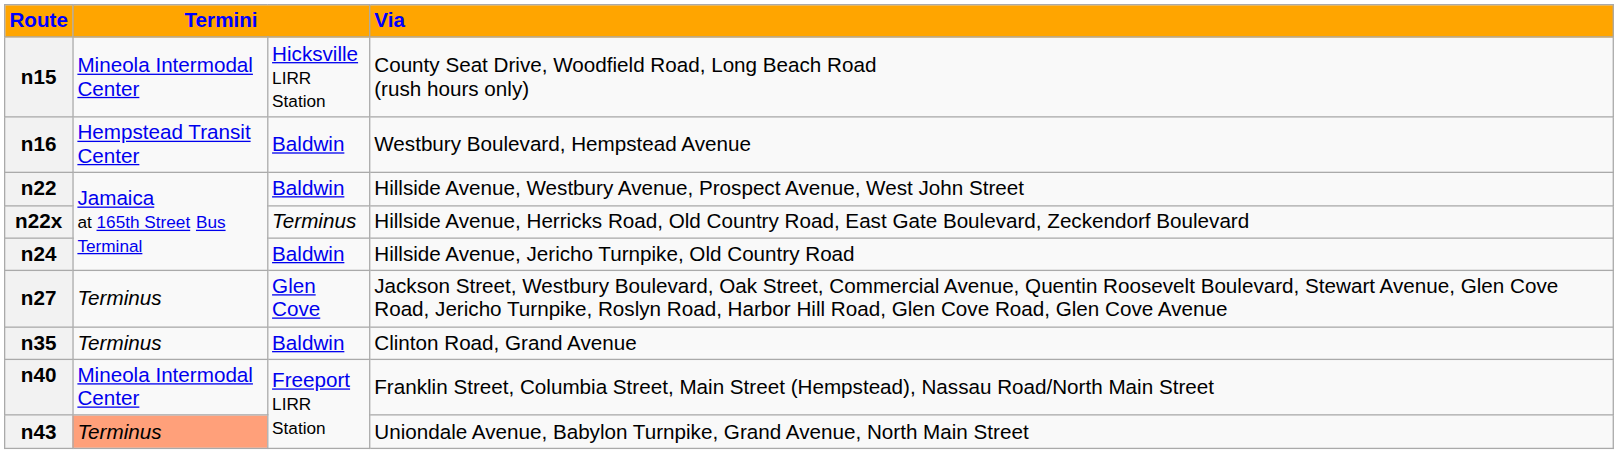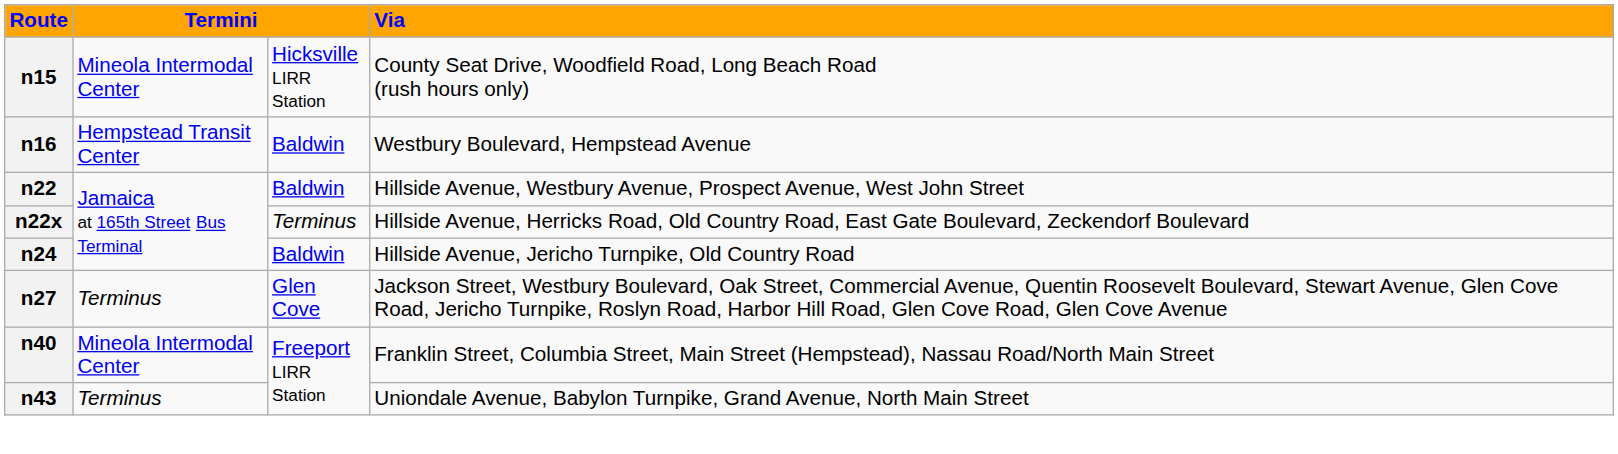- row: (39, 342)
(119, 431) lightsalmon background -> (119, 398) no background
